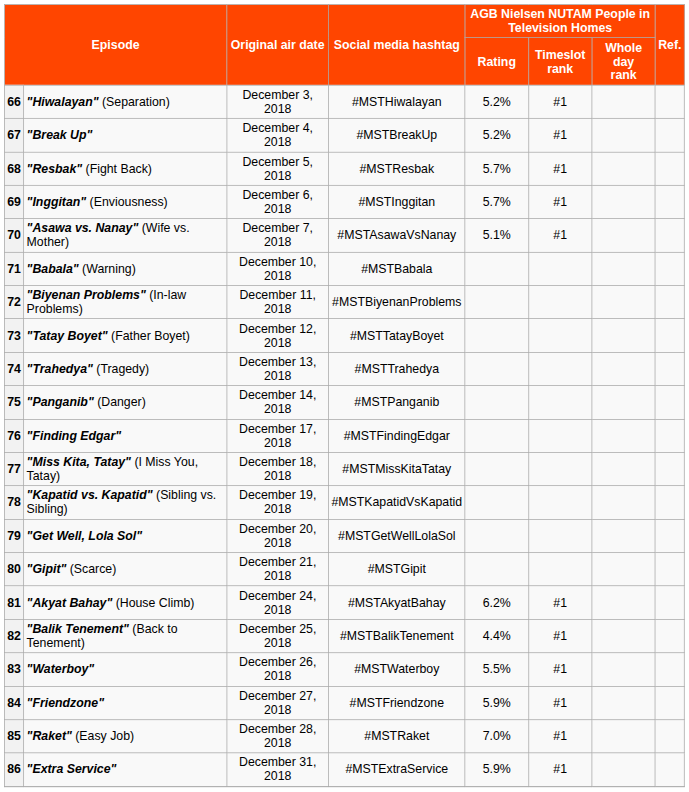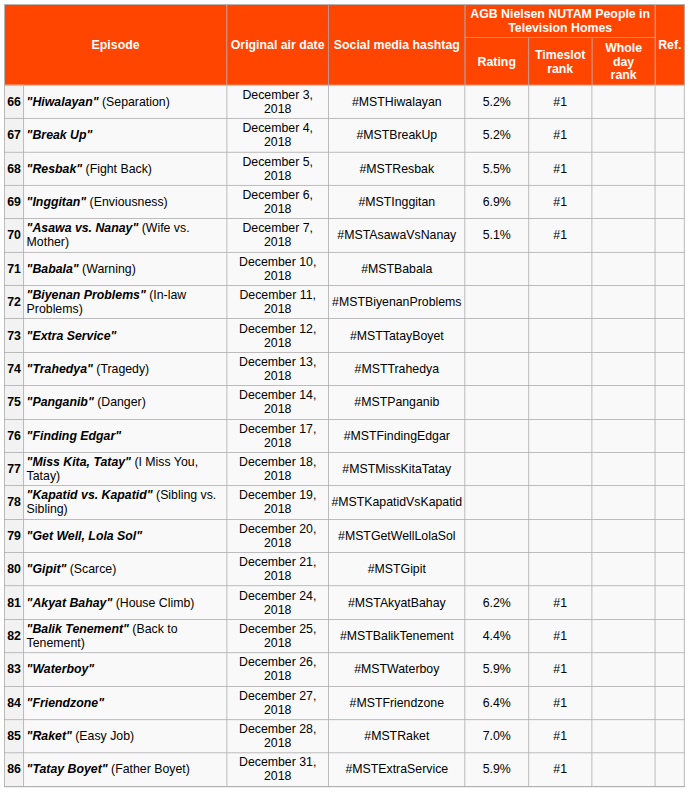(497, 168) 5.7% -> (497, 168) 5.5%
(497, 202) 5.7% -> (497, 202) 6.9%
(108, 335) "Tatay Boyet" (Father Boyet) -> (71, 335) "Extra Service"
(497, 669) 5.5% -> (497, 669) 5.9%
(497, 703) 5.9% -> (497, 703) 6.4%
(71, 769) "Extra Service" -> (108, 769) "Tatay Boyet" (Father Boyet)
